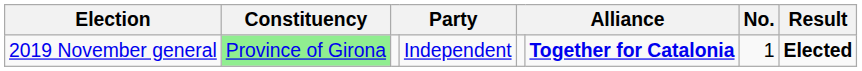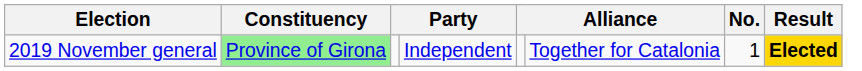(632, 50) bold -> (625, 50) normal
(818, 50) no background -> (803, 50) gold background
